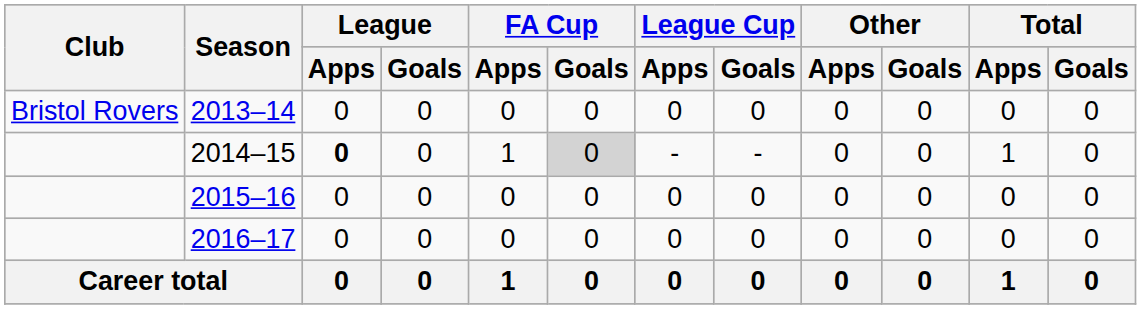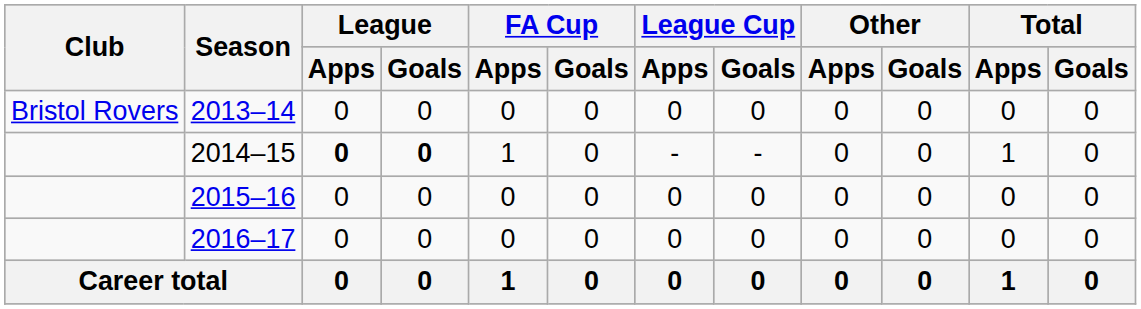(425, 153) normal -> (425, 153) bold
(591, 153) lightgrey background -> (591, 153) no background
